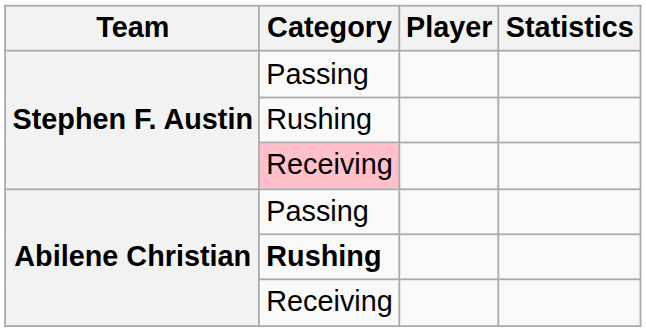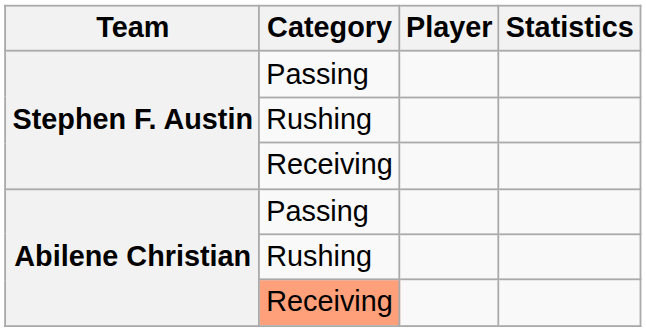(330, 165) pink background -> (330, 165) no background
(324, 256) bold -> (319, 256) normal
(330, 302) no background -> (330, 302) lightsalmon background
